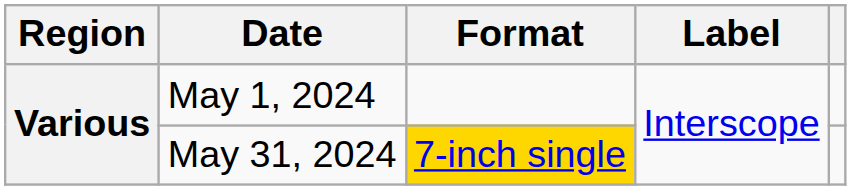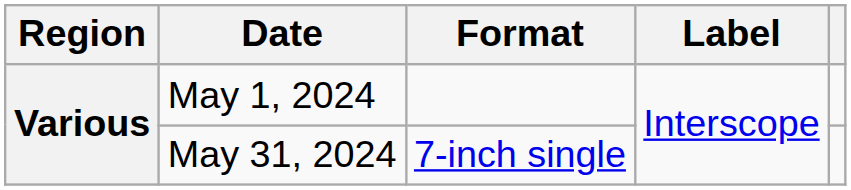(520, 154) gold background -> (520, 154) no background
